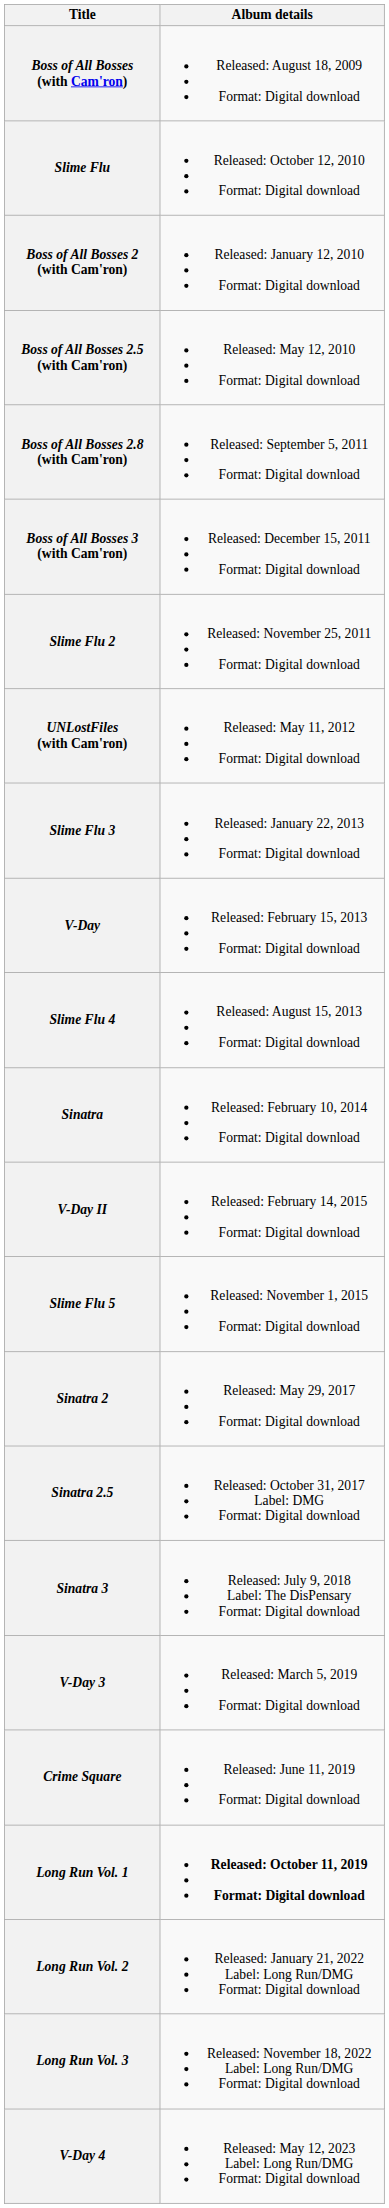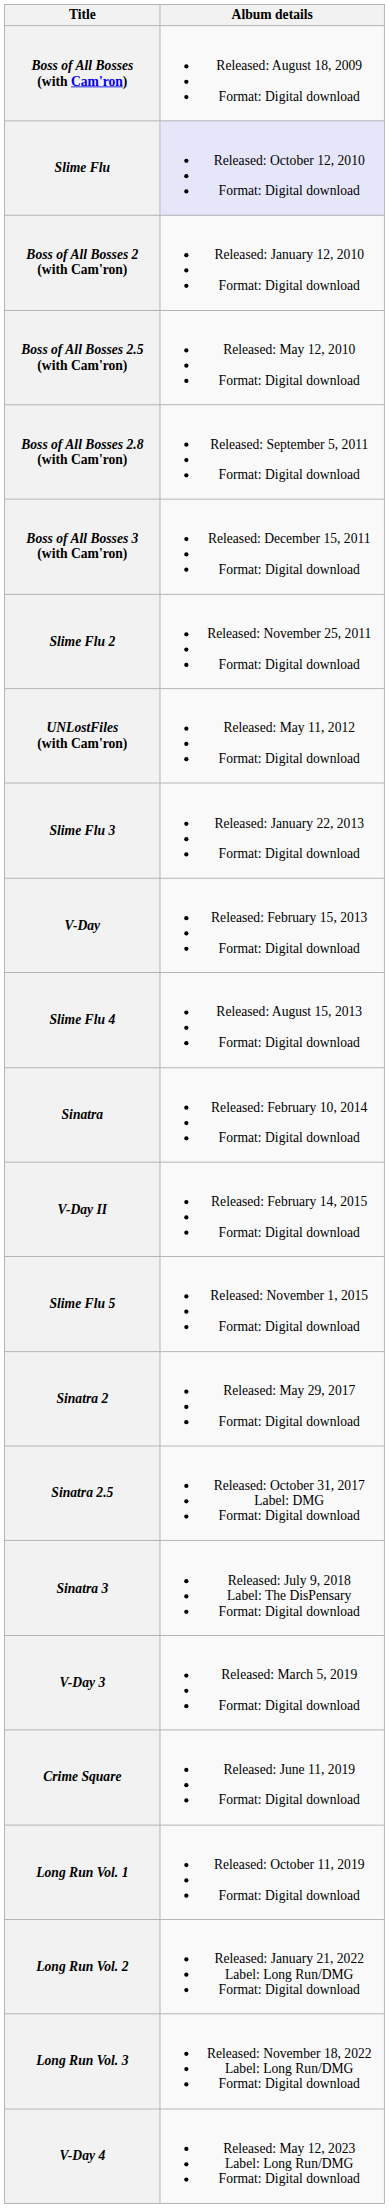(272, 176) no background -> (272, 176) lavender background
(272, 1880) bold -> (272, 1880) normal
